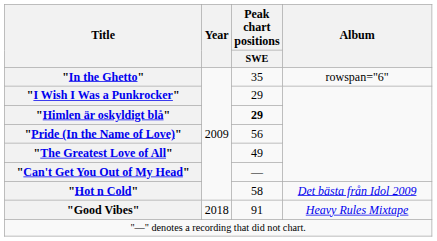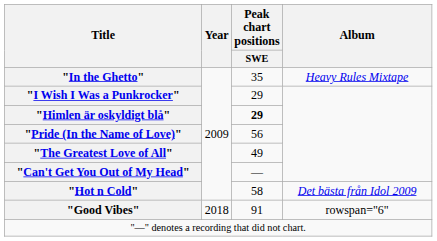(357, 76) rowspan="6" -> (357, 76) Heavy Rules Mixtape
(357, 210) Heavy Rules Mixtape -> (357, 210) rowspan="6"
